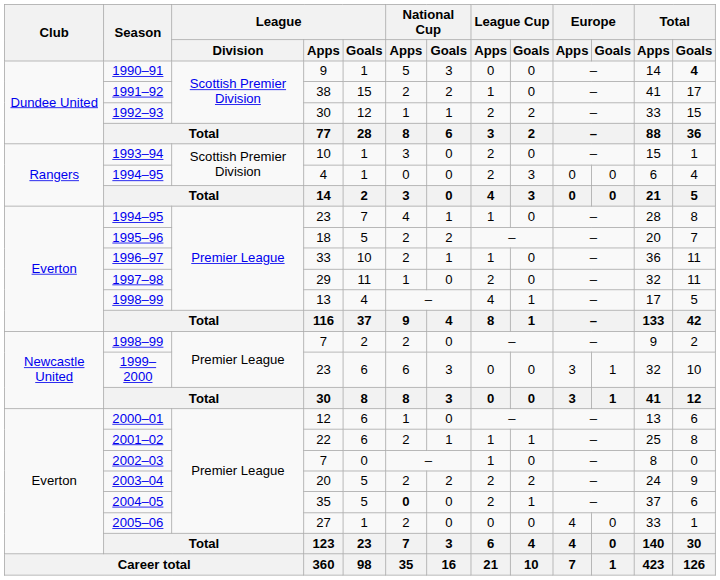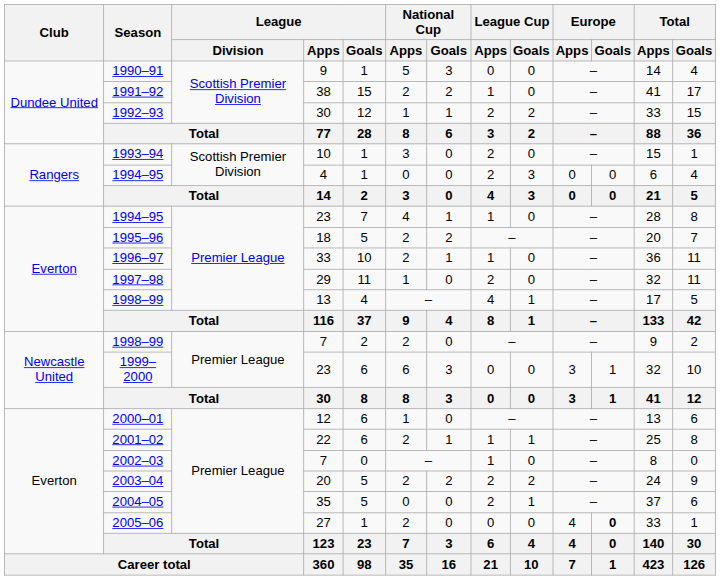(694, 71) bold -> (694, 71) normal
(406, 502) bold -> (406, 502) normal
(613, 522) normal -> (613, 522) bold
